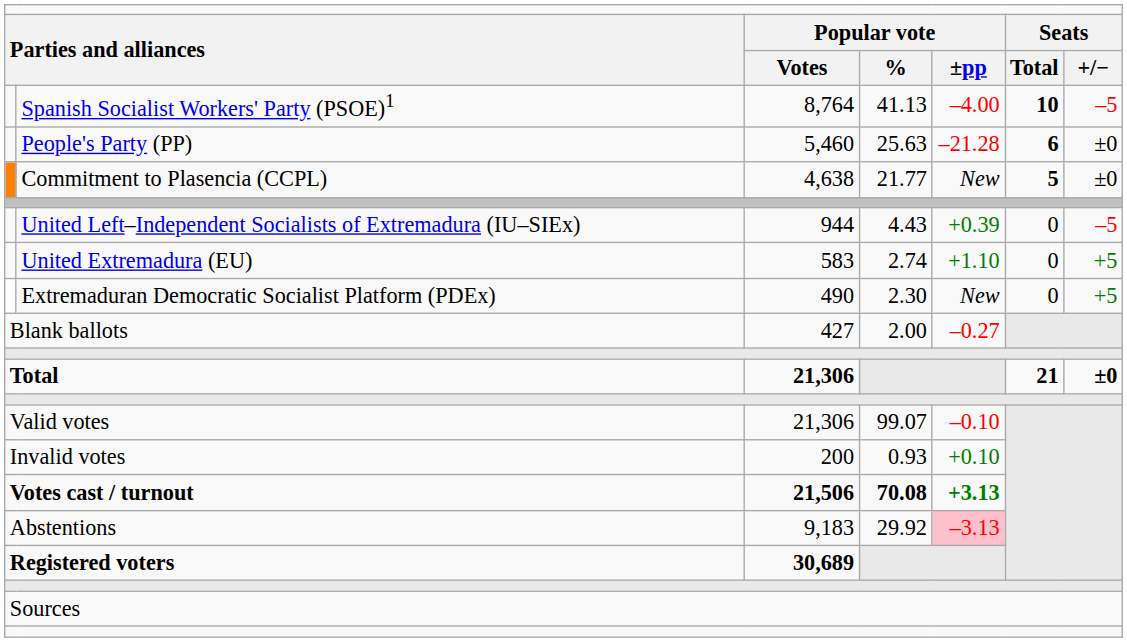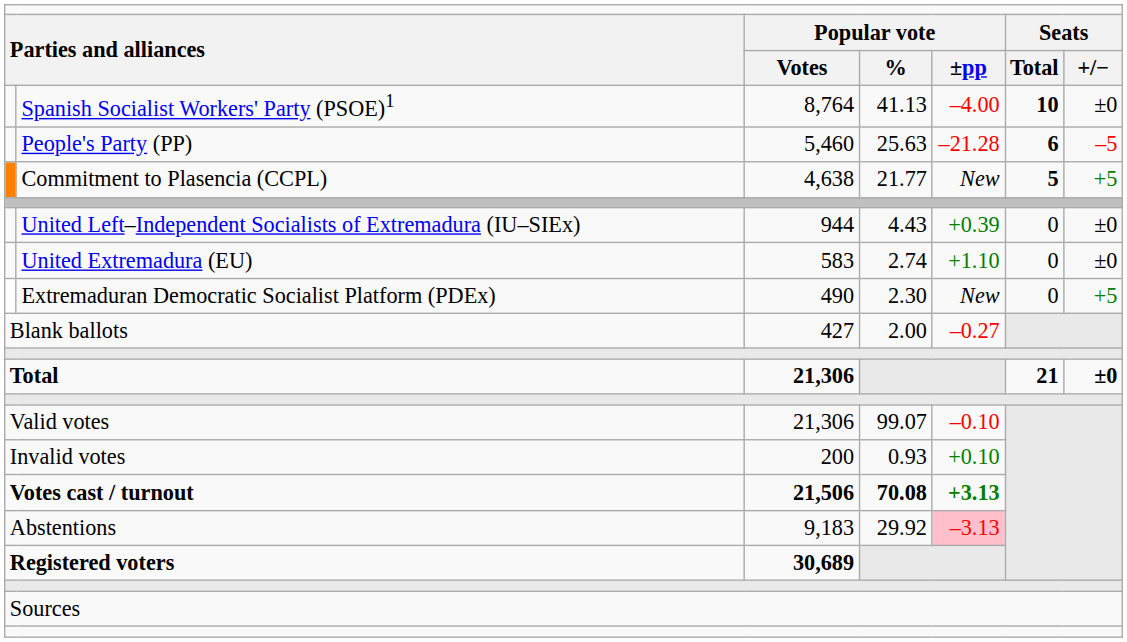(1106, 105) –5 -> (1106, 105) ±0
(1106, 144) ±0 -> (1106, 144) –5
(1106, 179) ±0 -> (1106, 179) +5
(1106, 225) –5 -> (1106, 225) ±0
(1106, 260) +5 -> (1106, 260) ±0
